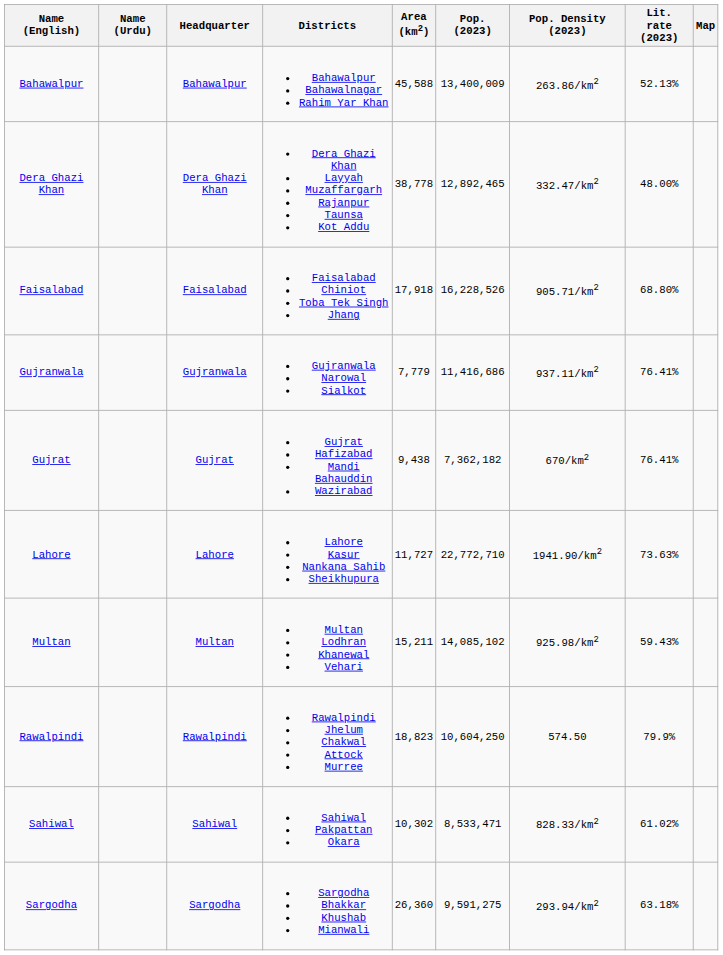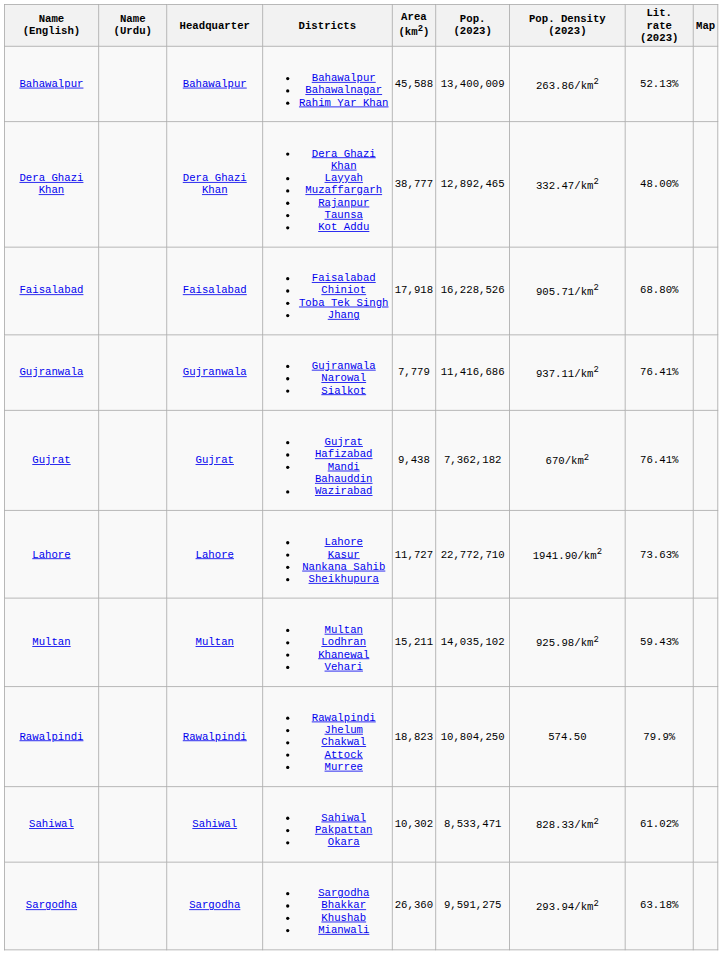(414, 184) 38,778 -> (414, 184) 38,777
(473, 642) 14,085,102 -> (473, 642) 14,035,102
(473, 736) 10,604,250 -> (473, 736) 10,804,250
